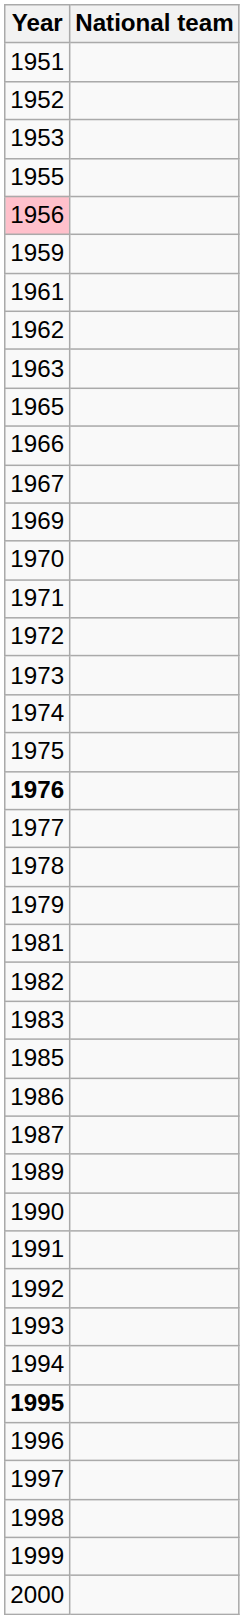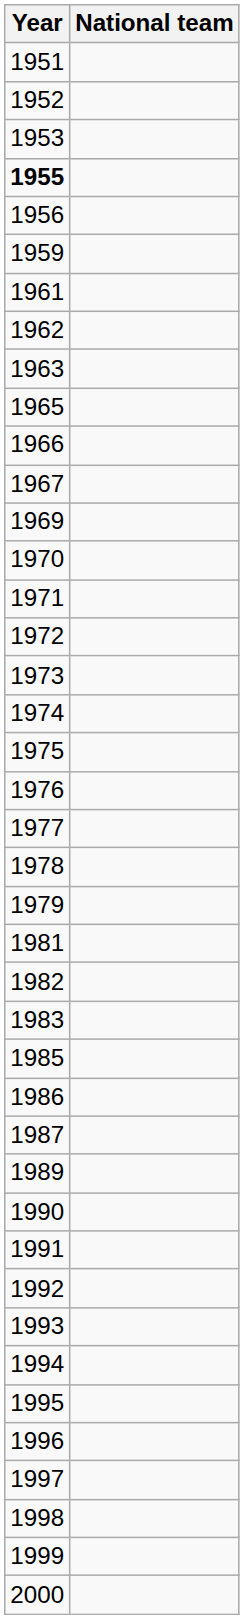(37, 176) normal -> (37, 176) bold
(37, 215) pink background -> (37, 215) no background
(37, 789) bold -> (37, 789) normal
(37, 1403) bold -> (37, 1403) normal
